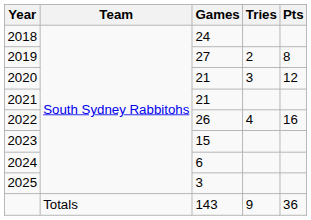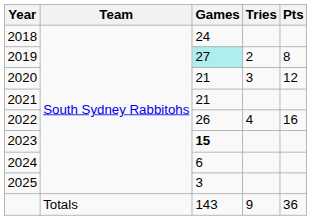(203, 57) no background -> (203, 57) paleturquoise background
(203, 141) normal -> (203, 141) bold
